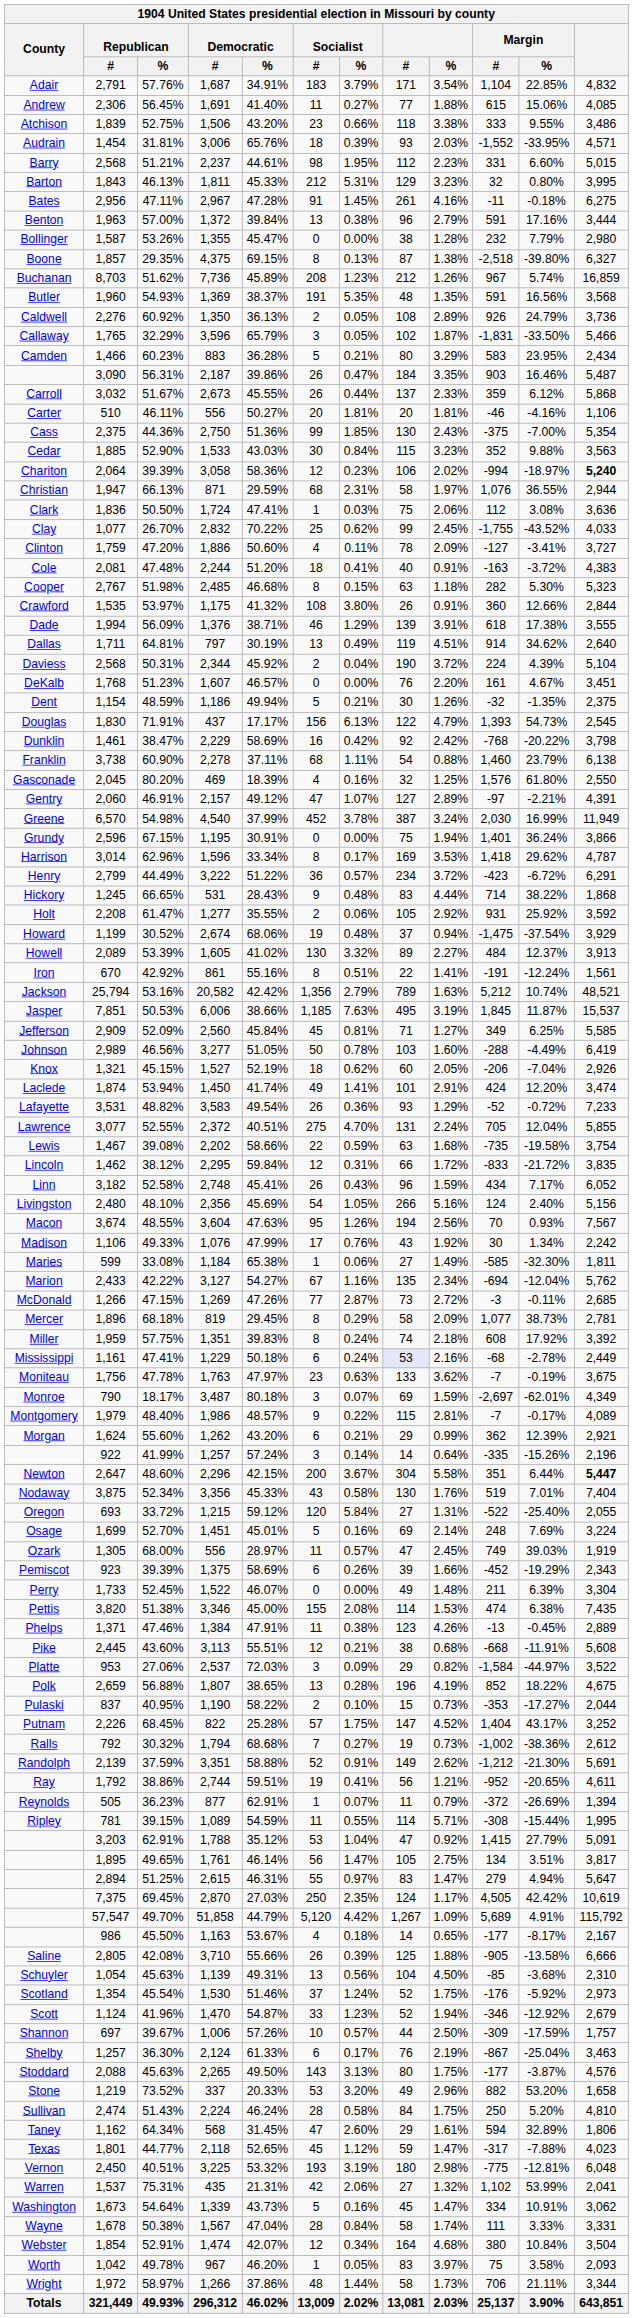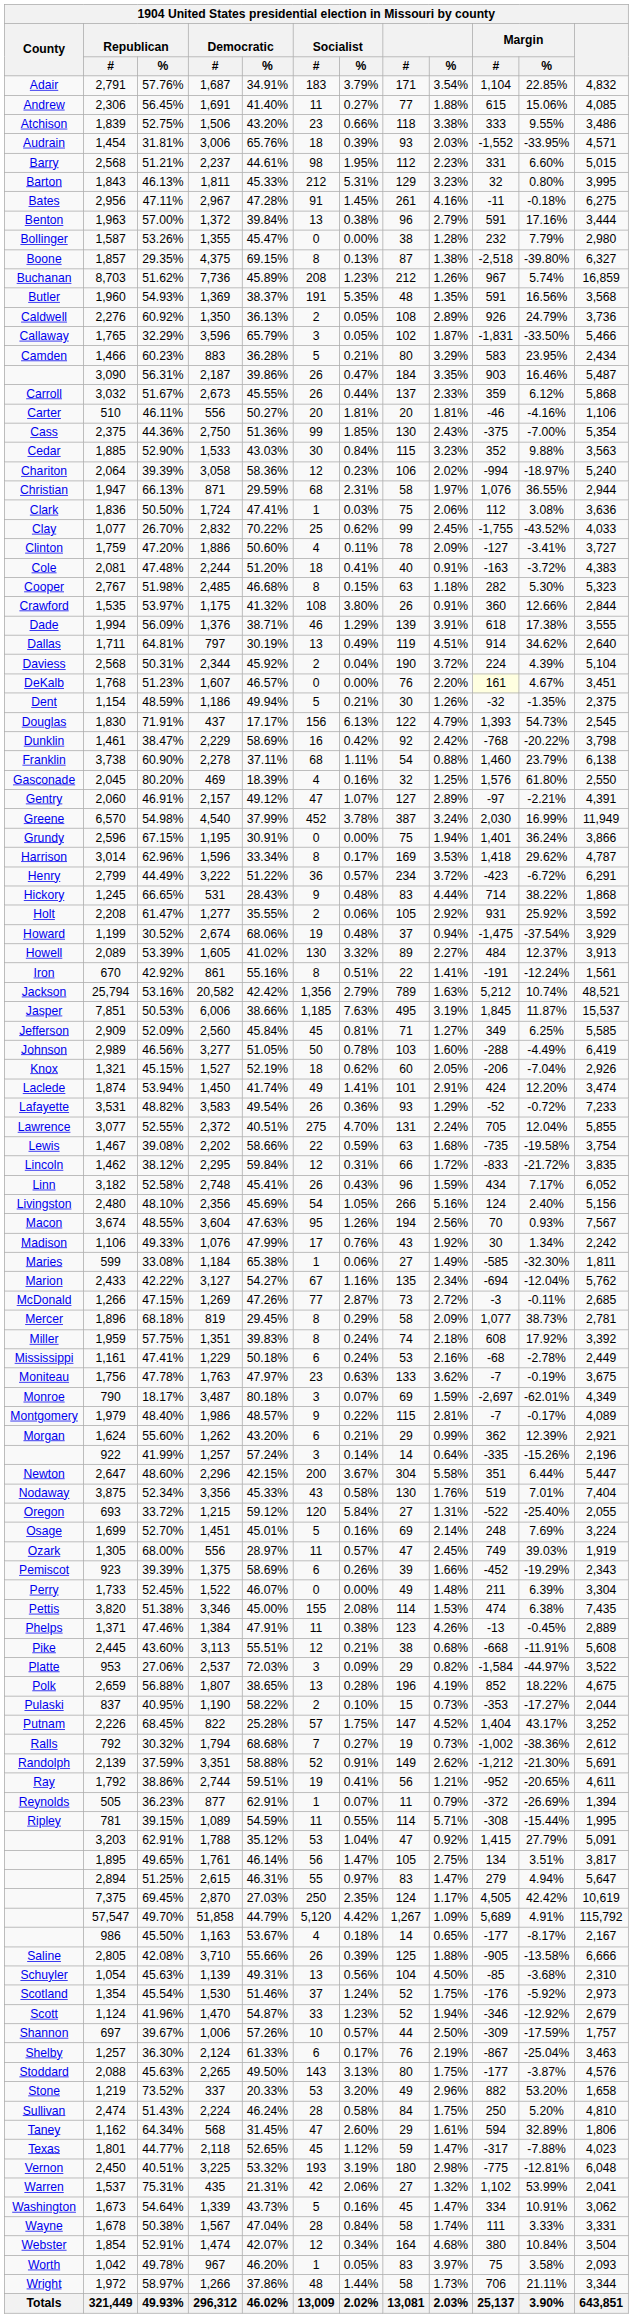(601, 471) bold -> (601, 471) normal
(496, 683) no background -> (496, 683) lightyellow background
(406, 1358) lavender background -> (406, 1358) no background
(601, 1474) bold -> (601, 1474) normal
